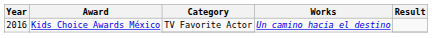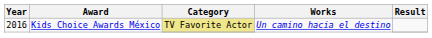(208, 25) no background -> (208, 25) khaki background
